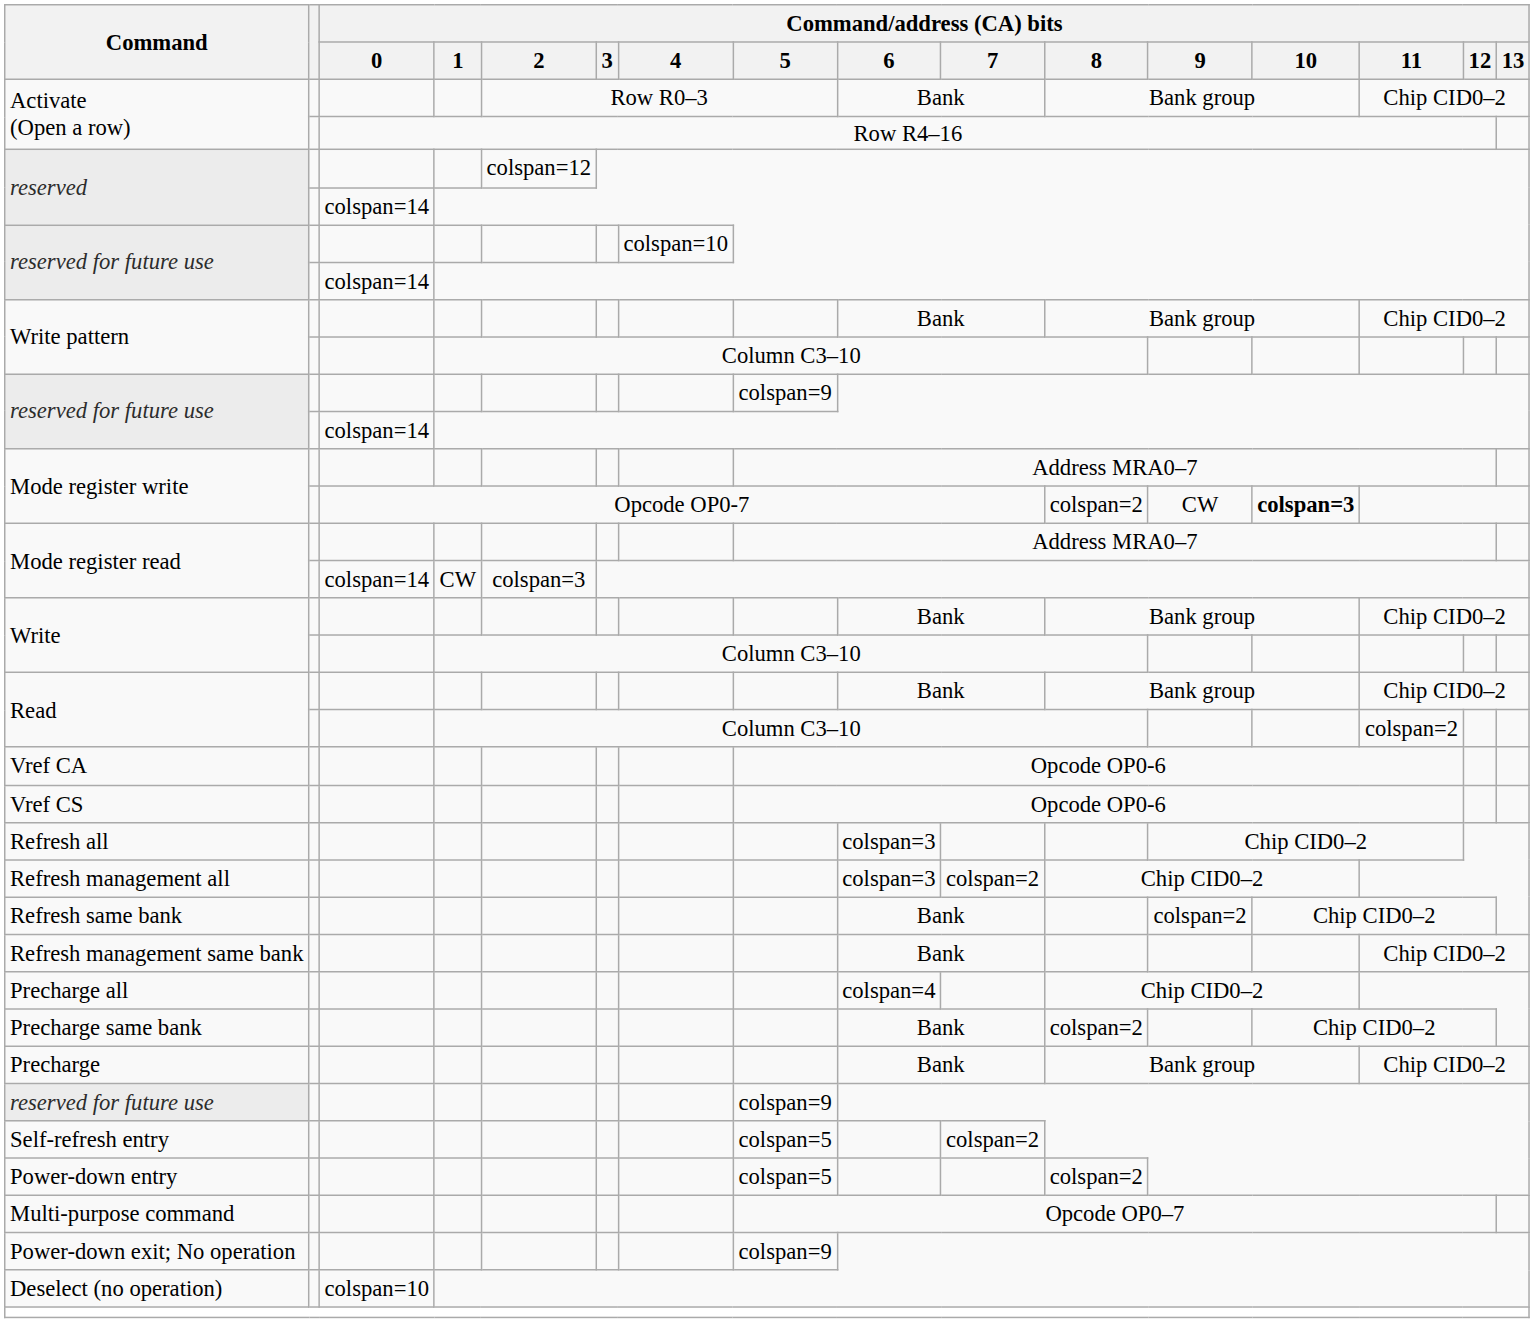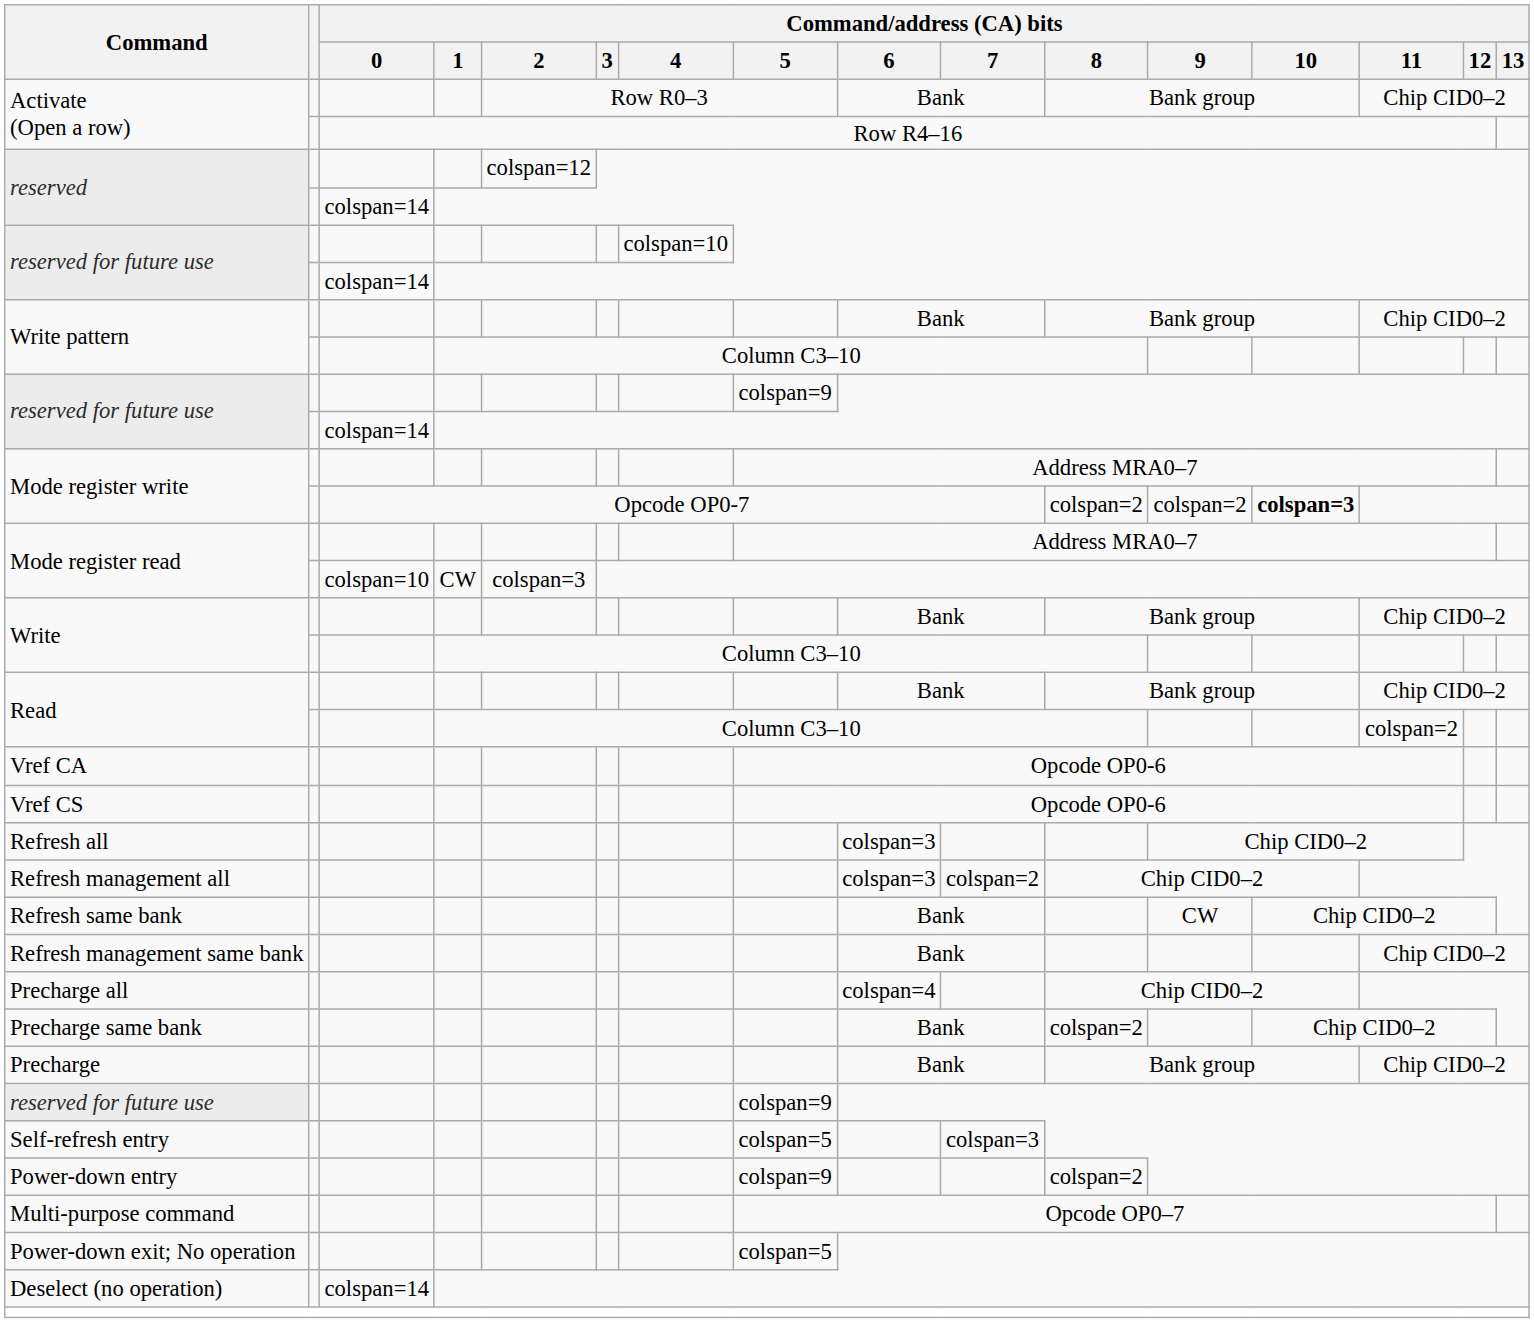(1200, 504) CW -> (1200, 504) colspan=2
(377, 579) colspan=14 -> (377, 579) colspan=10
(1200, 915) colspan=2 -> (1200, 915) CW
(993, 1139) colspan=2 -> (993, 1139) colspan=3
(785, 1176) colspan=5 -> (785, 1176) colspan=9
(785, 1251) colspan=9 -> (785, 1251) colspan=5
(377, 1288) colspan=10 -> (377, 1288) colspan=14
